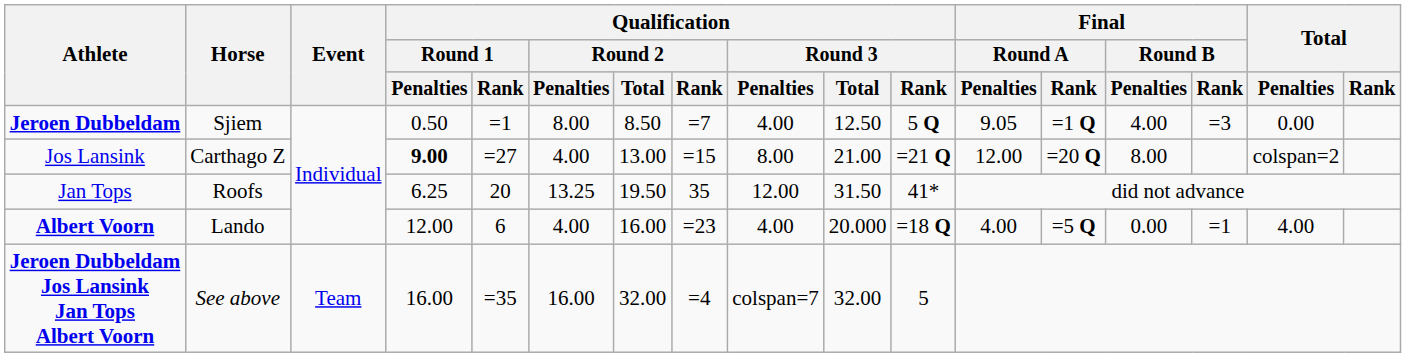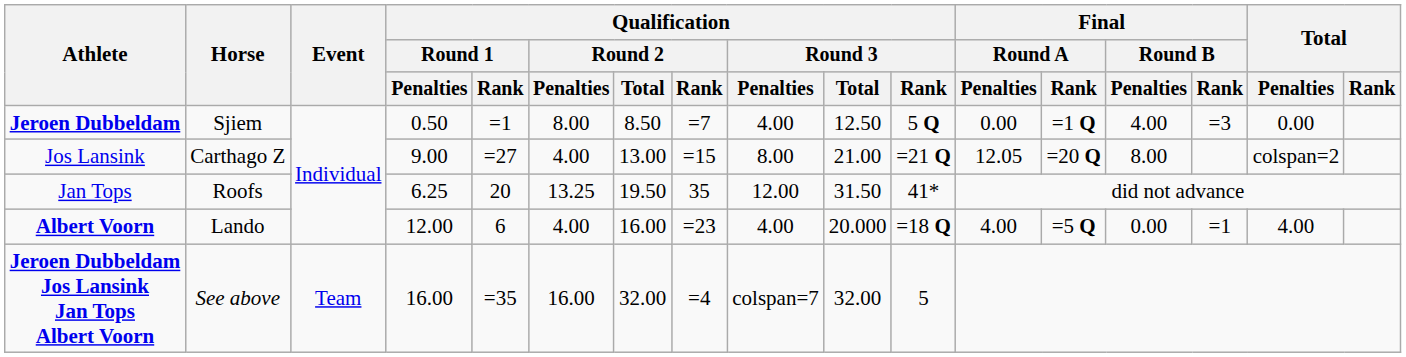(999, 122) 9.05 -> (999, 122) 0.00
(429, 157) bold -> (429, 157) normal
(999, 157) 12.00 -> (999, 157) 12.05
